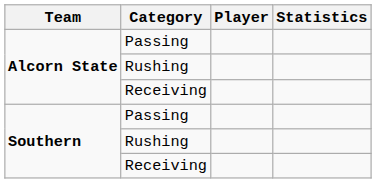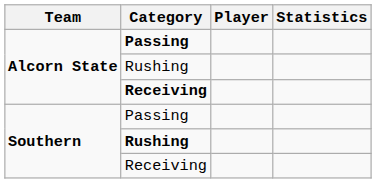(157, 42) normal -> (157, 42) bold
(166, 92) normal -> (166, 92) bold
(157, 141) normal -> (157, 141) bold
